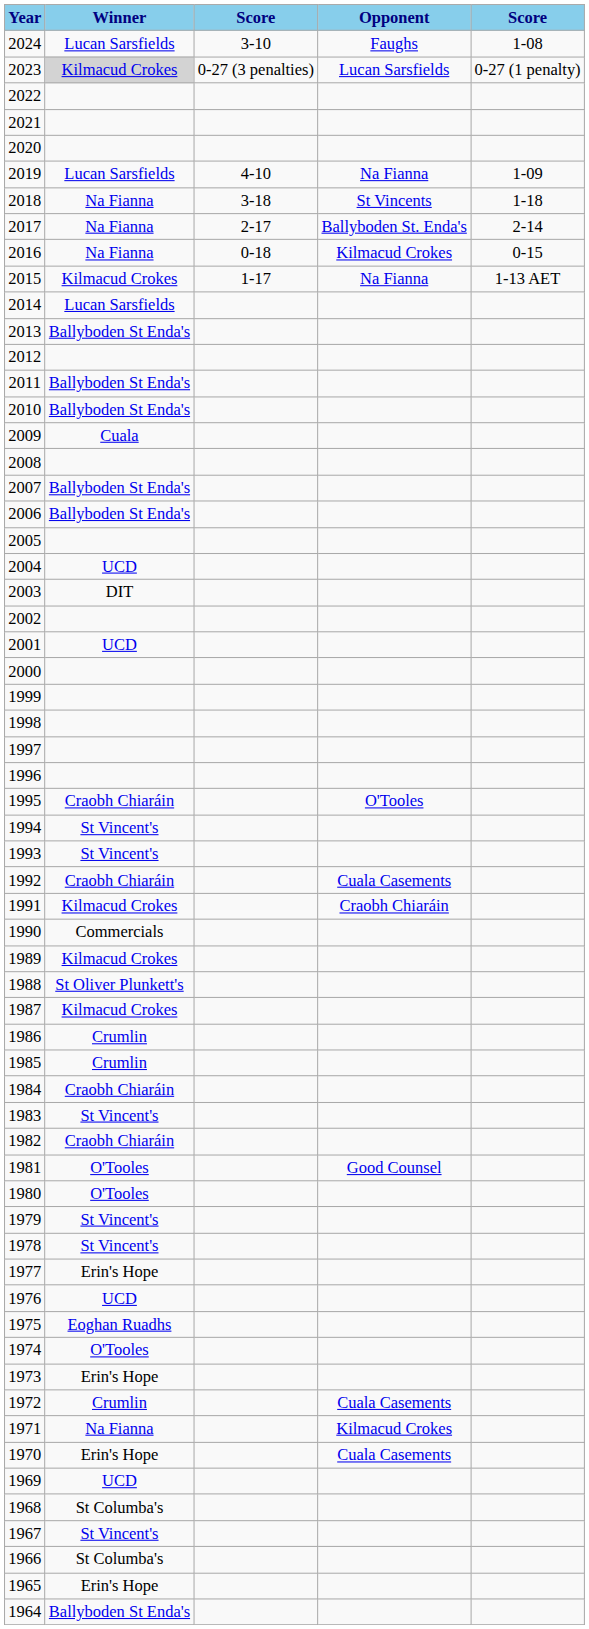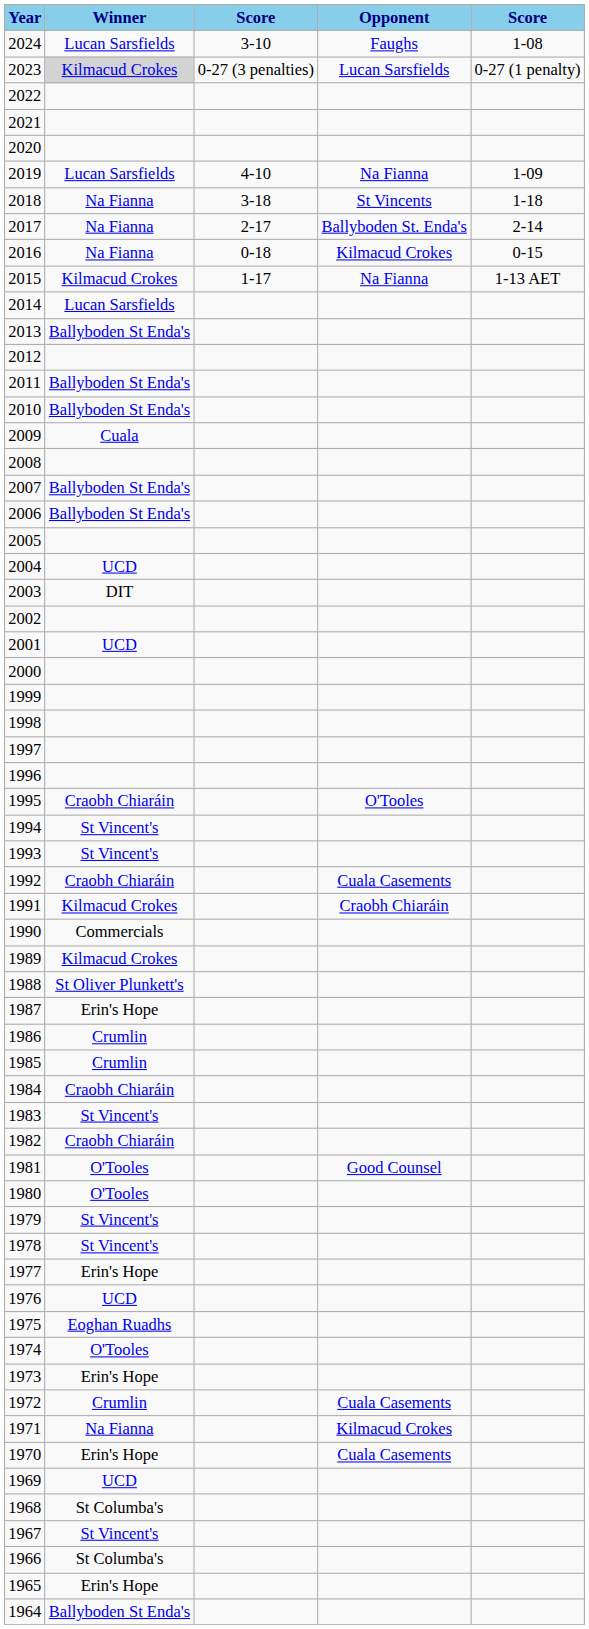(119, 1010) Kilmacud Crokes -> (119, 1010) Erin's Hope
